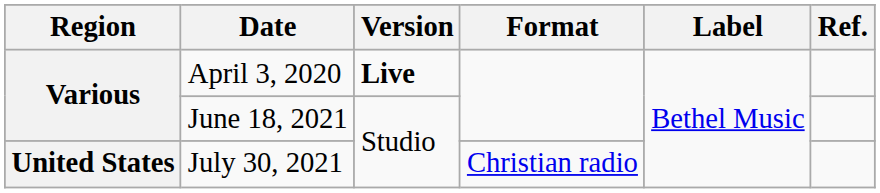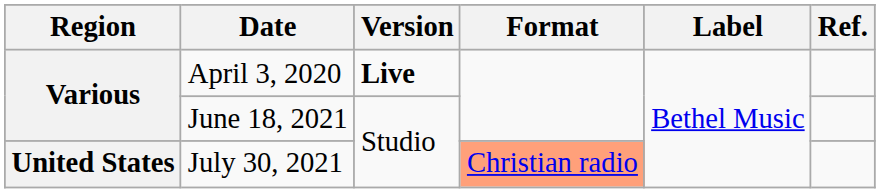(552, 163) no background -> (552, 163) lightsalmon background
